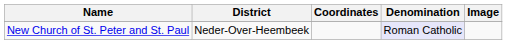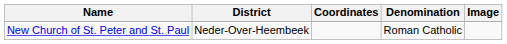(423, 30) lavender background -> (423, 30) no background
